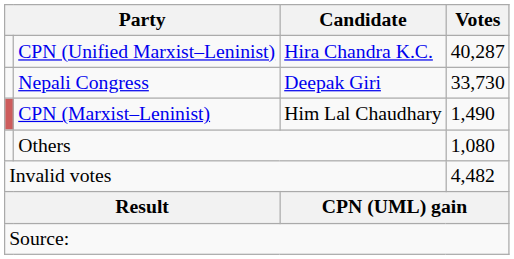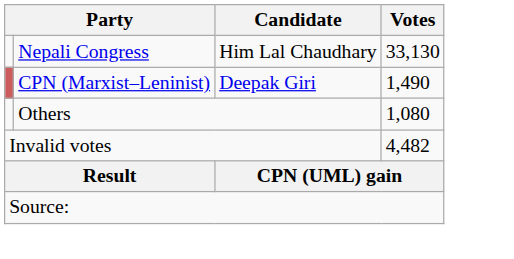- row: (147, 51)
(333, 82) Deepak Giri -> (298, 51) Him Lal Chaudhary
(478, 82) 33,730 -> (413, 51) 33,130
(363, 113) Him Lal Chaudhary -> (268, 82) Deepak Giri
